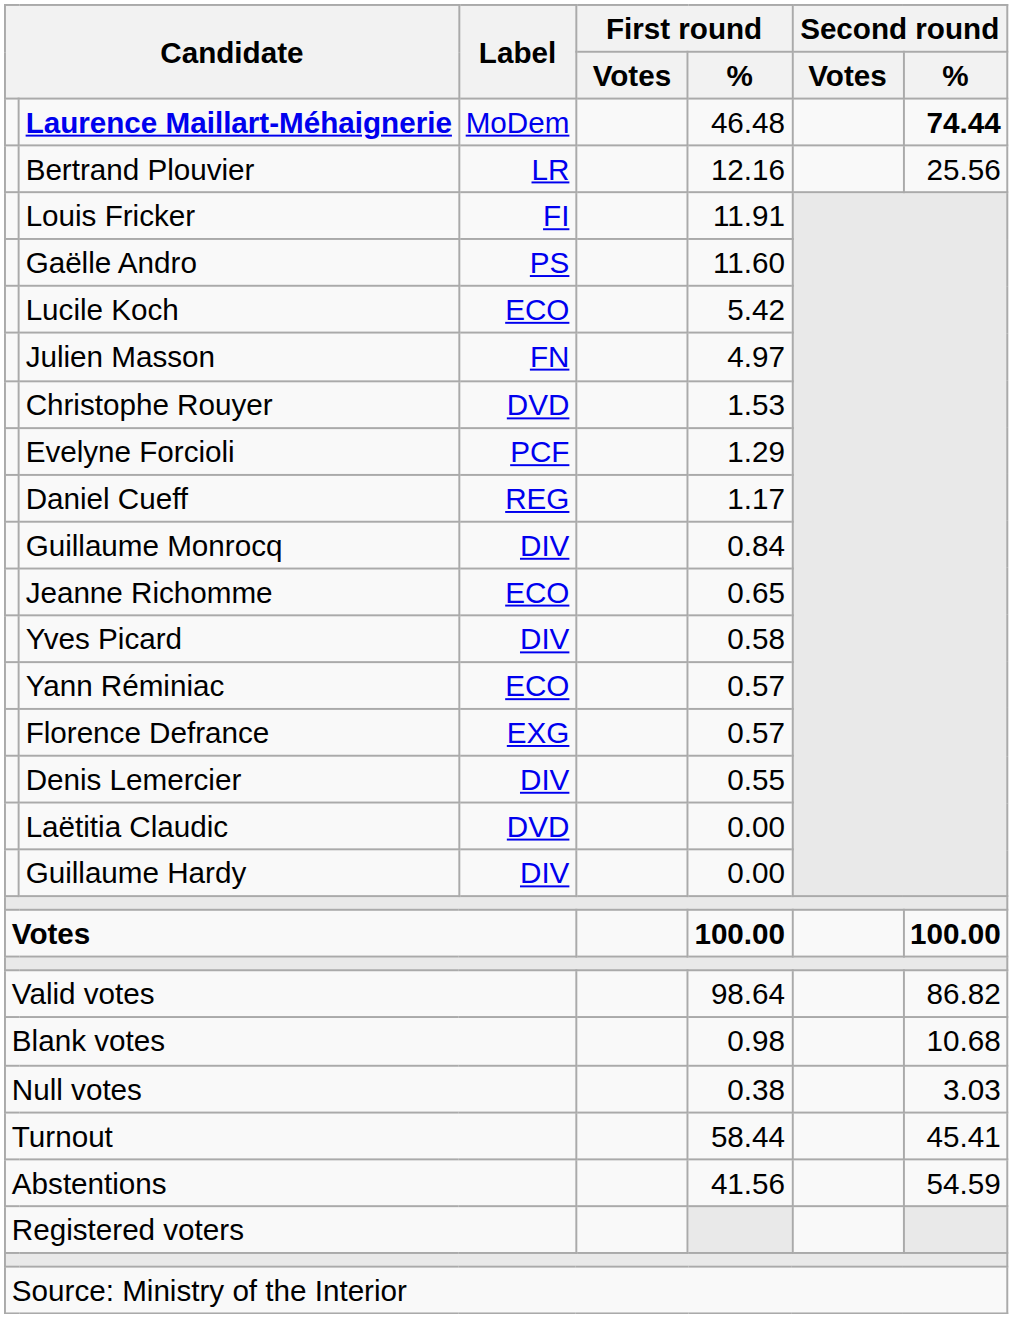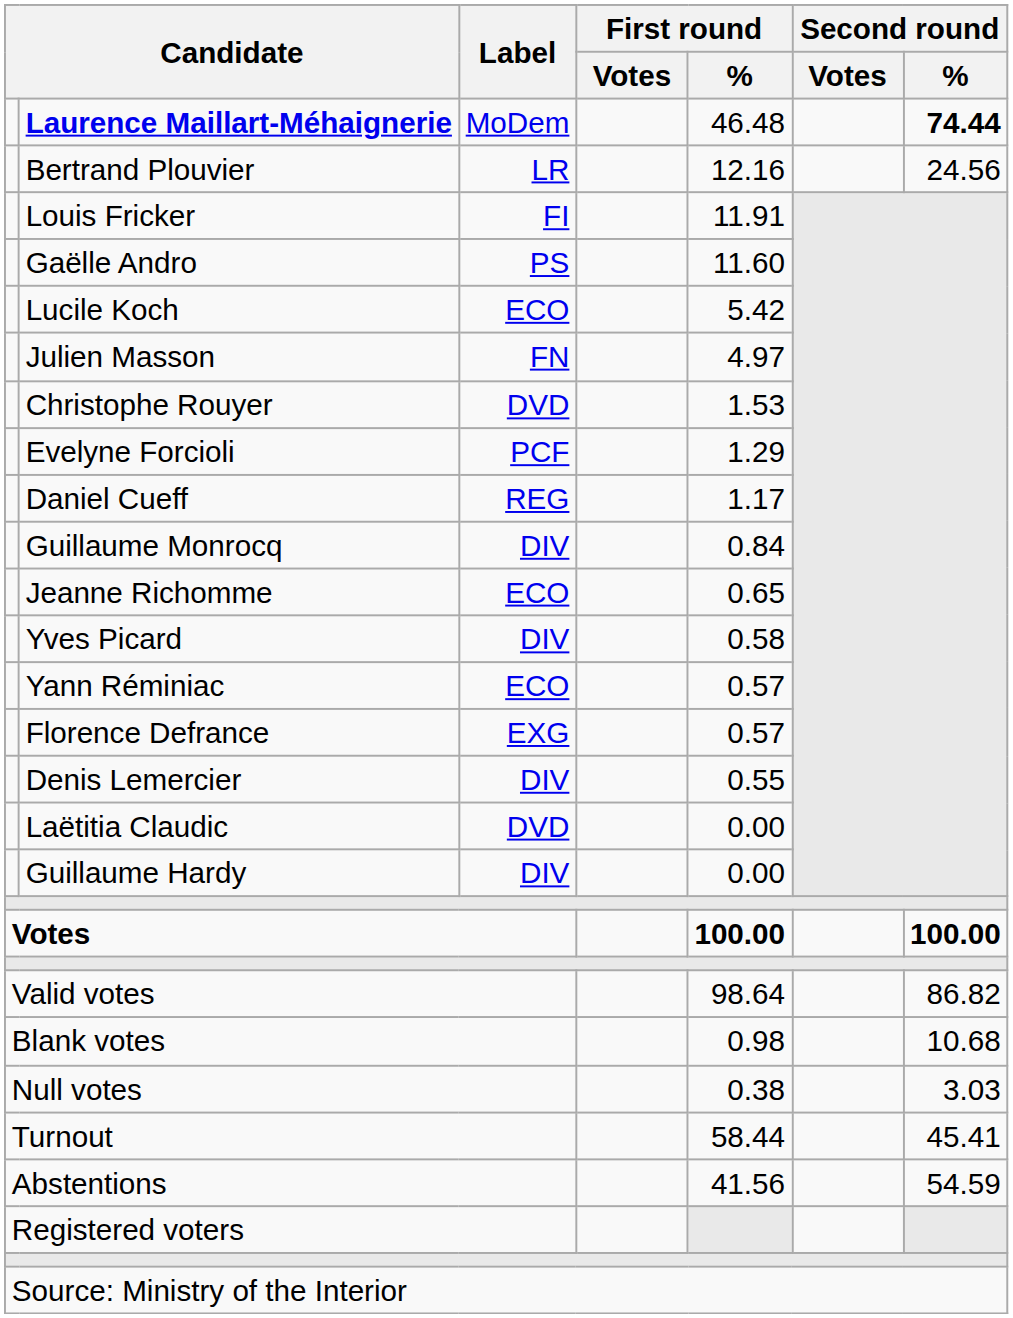(964, 169) 25.56 -> (964, 169) 24.56
